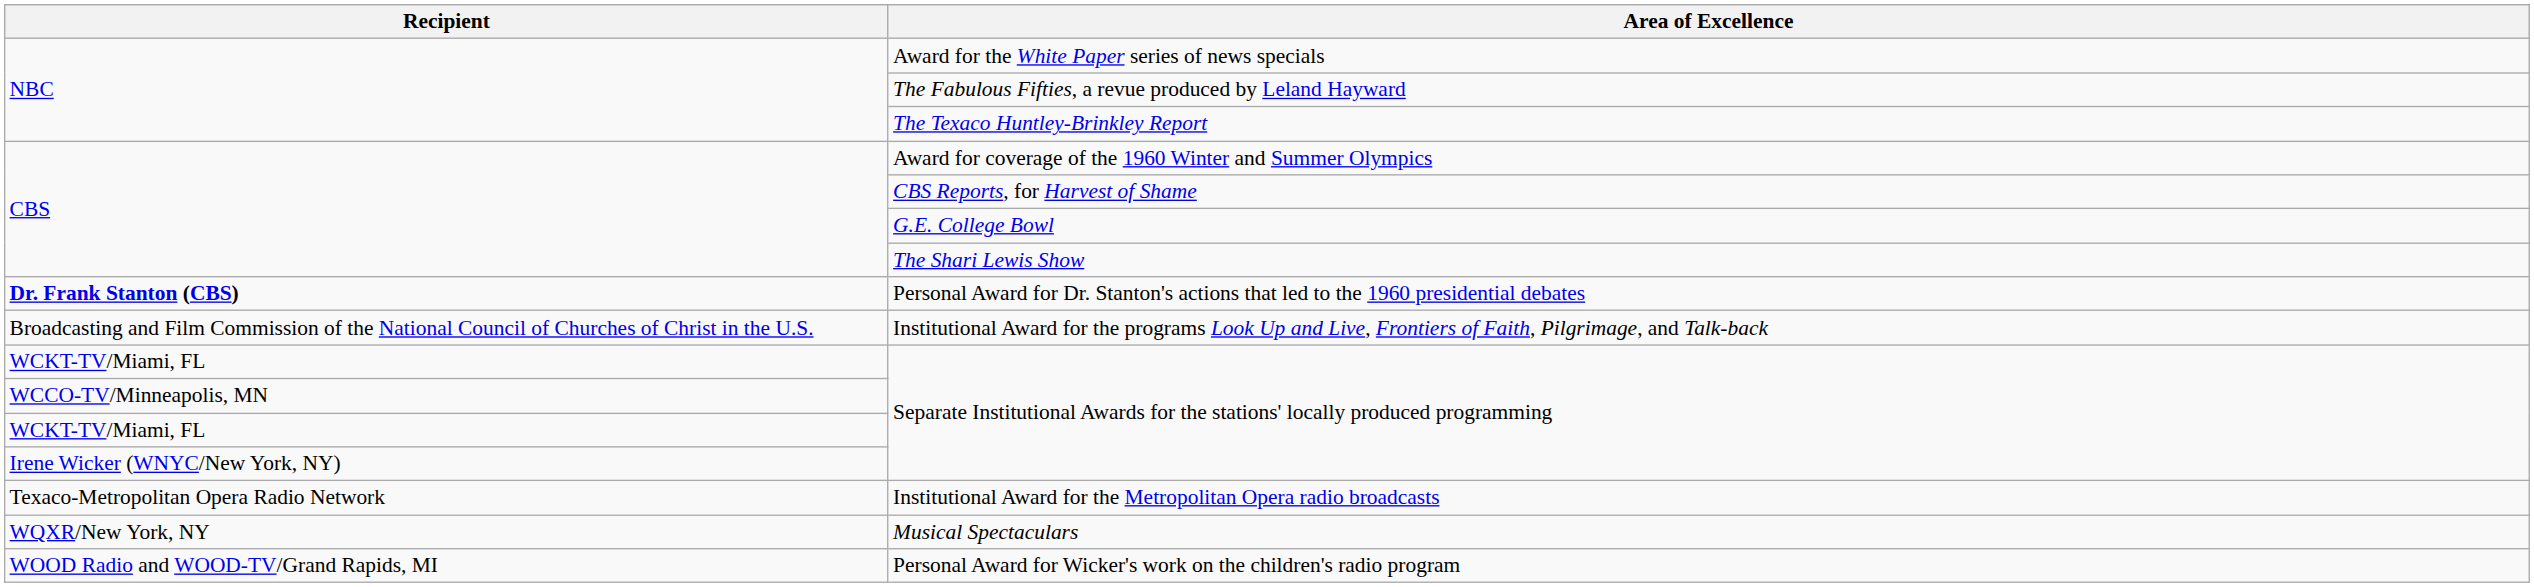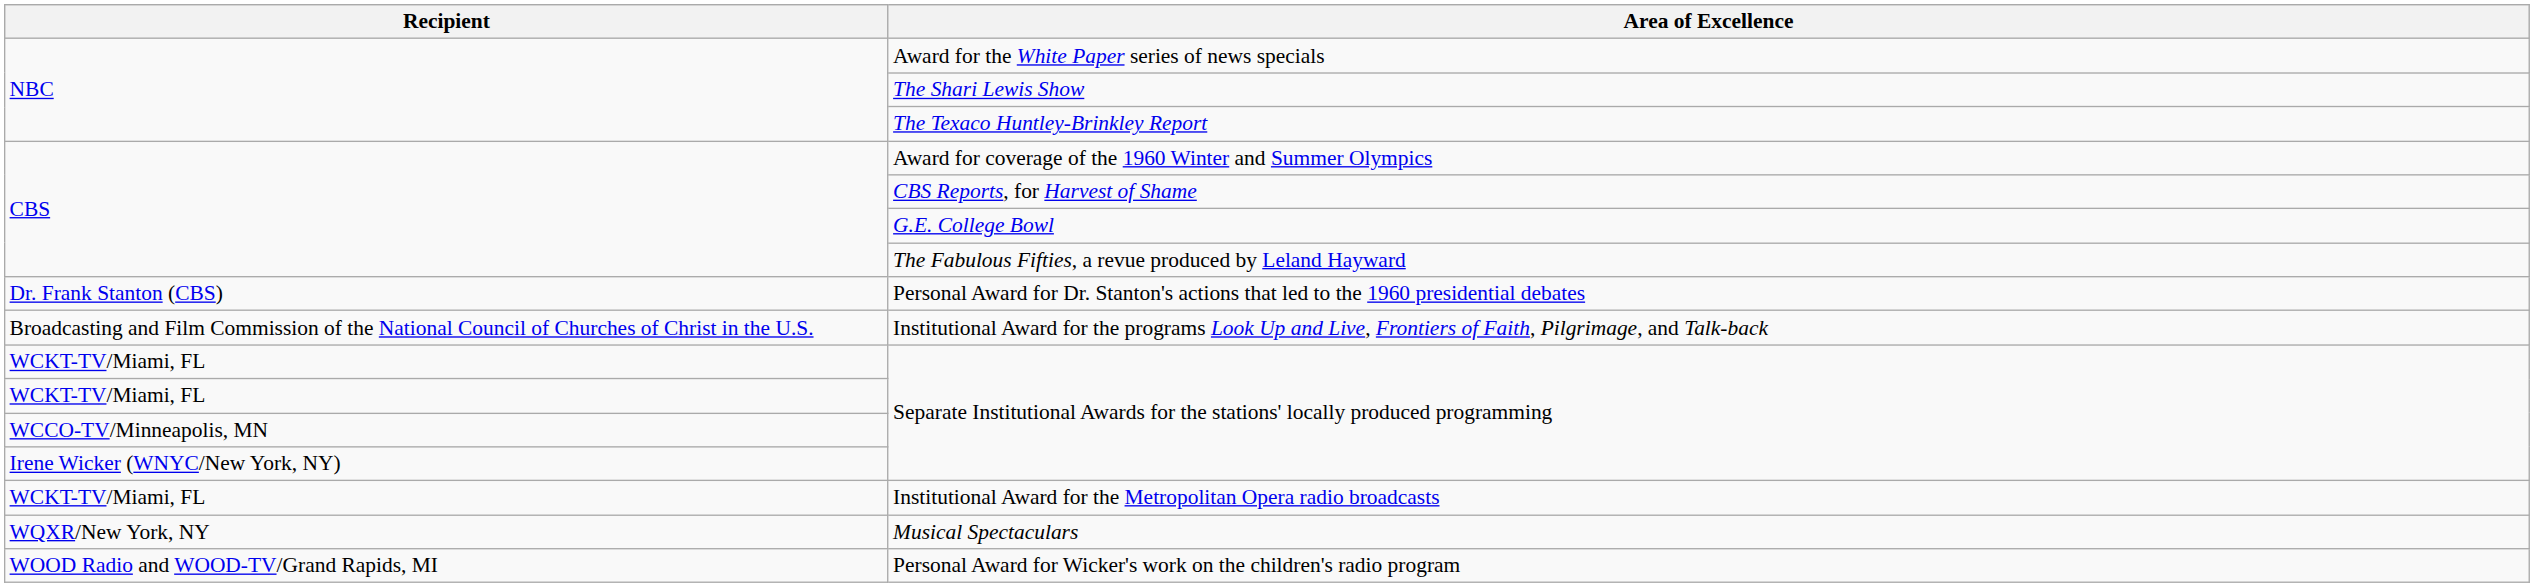(1149, 89) The Fabulous Fifties, a revue produced by Leland Hayward -> (989, 89) The Shari Lewis Show
(989, 259) The Shari Lewis Show -> (1149, 259) The Fabulous Fifties, a revue produced by Leland Hayward
(124, 293) bold -> (116, 293) normal
(139, 395) WCCO-TV/Minneapolis, MN -> (107, 395) WCKT-TV/Miami, FL
(107, 429) WCKT-TV/Miami, FL -> (139, 429) WCCO-TV/Minneapolis, MN
(197, 497) Texaco-Metropolitan Opera Radio Network -> (107, 497) WCKT-TV/Miami, FL
